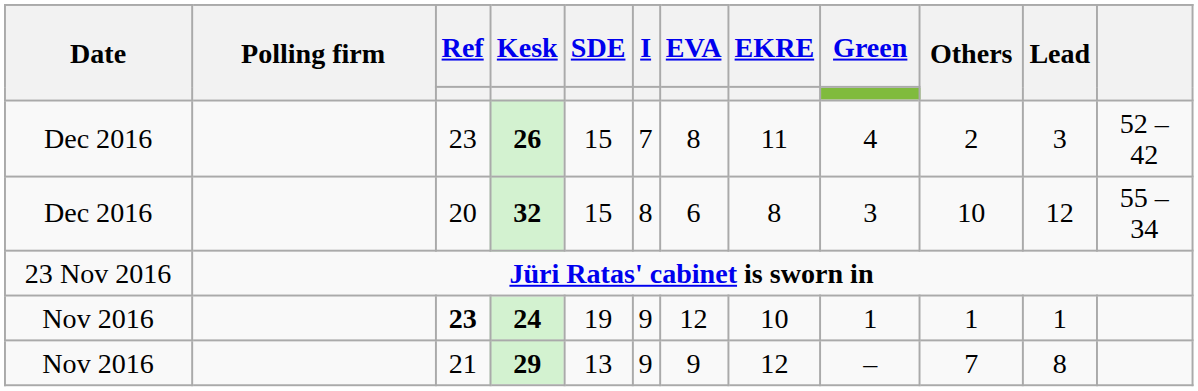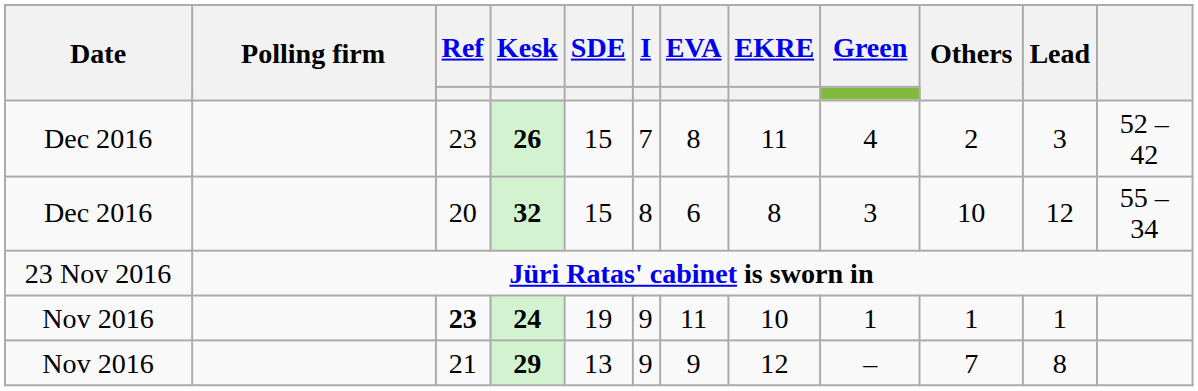(694, 318) 12 -> (694, 318) 11
